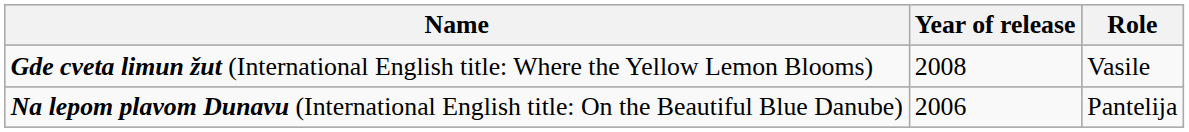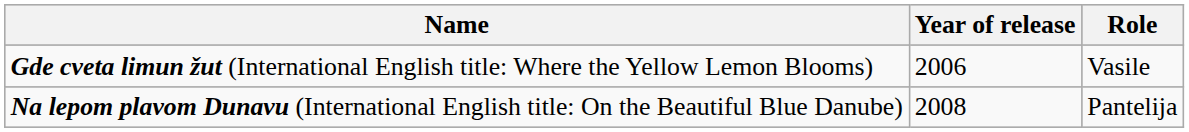(941, 65) 2008 -> (941, 65) 2006
(941, 106) 2006 -> (941, 106) 2008
